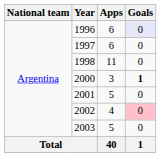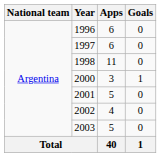(140, 29) lavender background -> (140, 29) no background
(140, 78) bold -> (140, 78) normal
(140, 111) pink background -> (140, 111) no background
